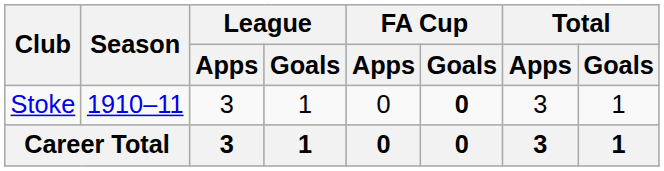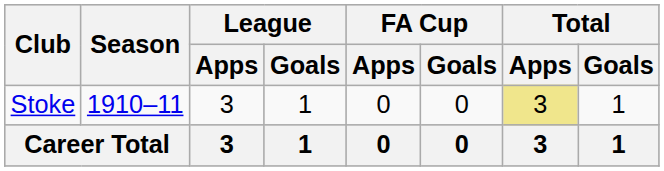(462, 104) bold -> (462, 104) normal
(540, 104) no background -> (540, 104) khaki background
